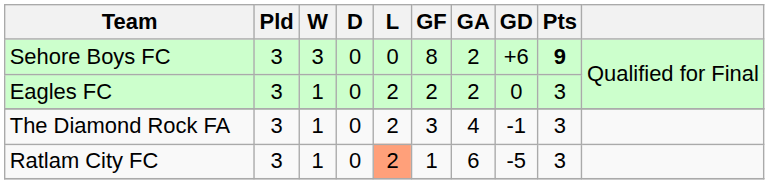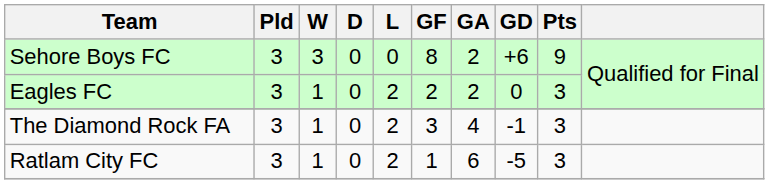(560, 56) bold -> (560, 56) normal
(393, 160) lightsalmon background -> (393, 160) no background
